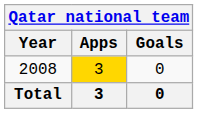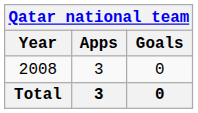(99, 69) gold background -> (99, 69) no background
